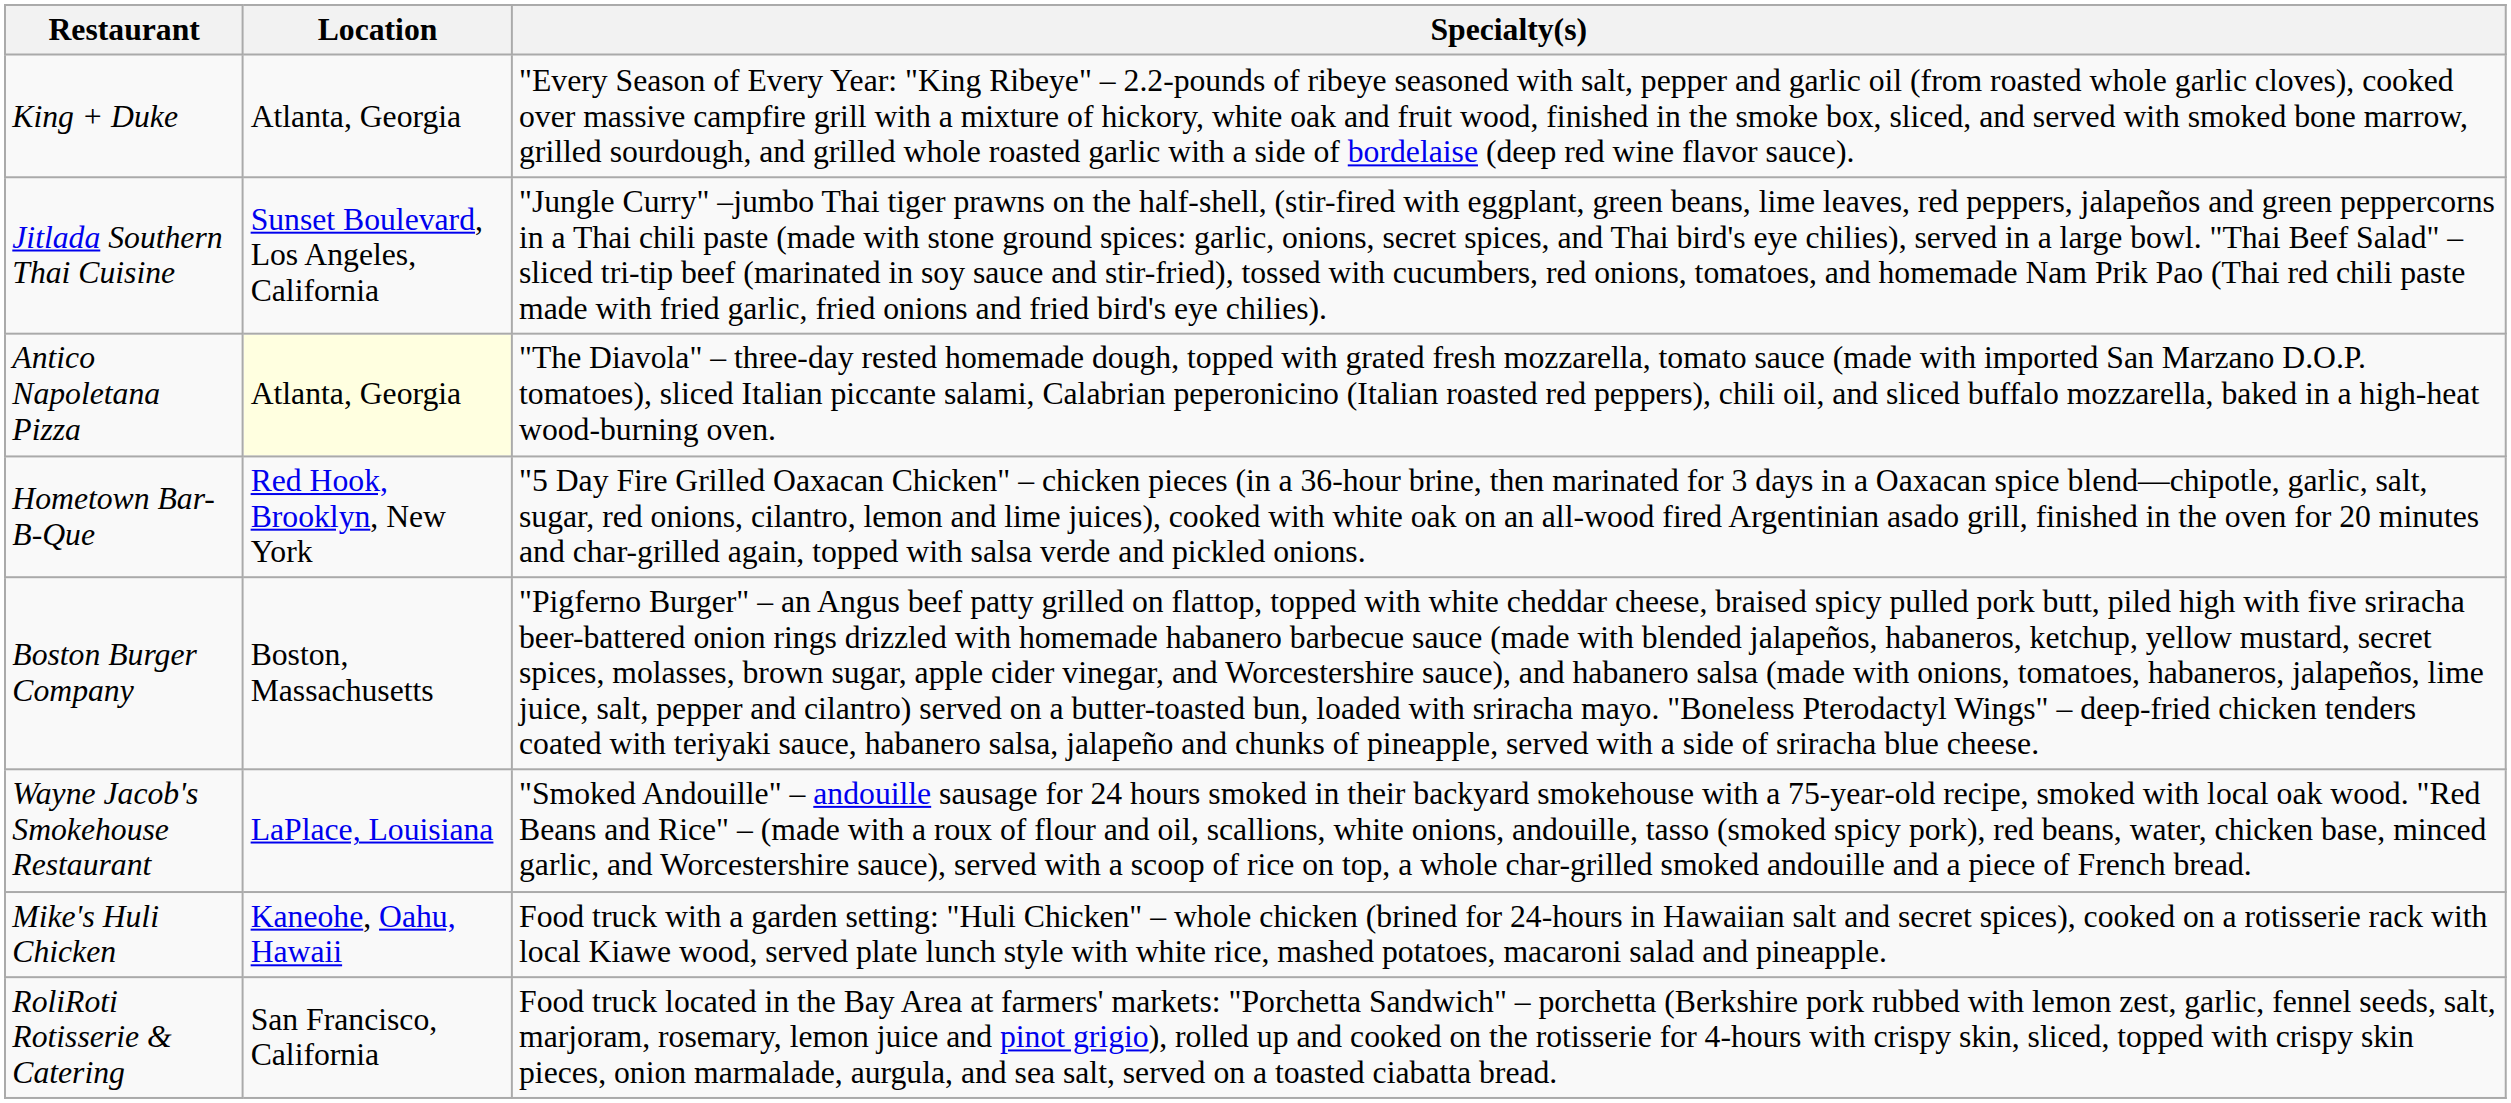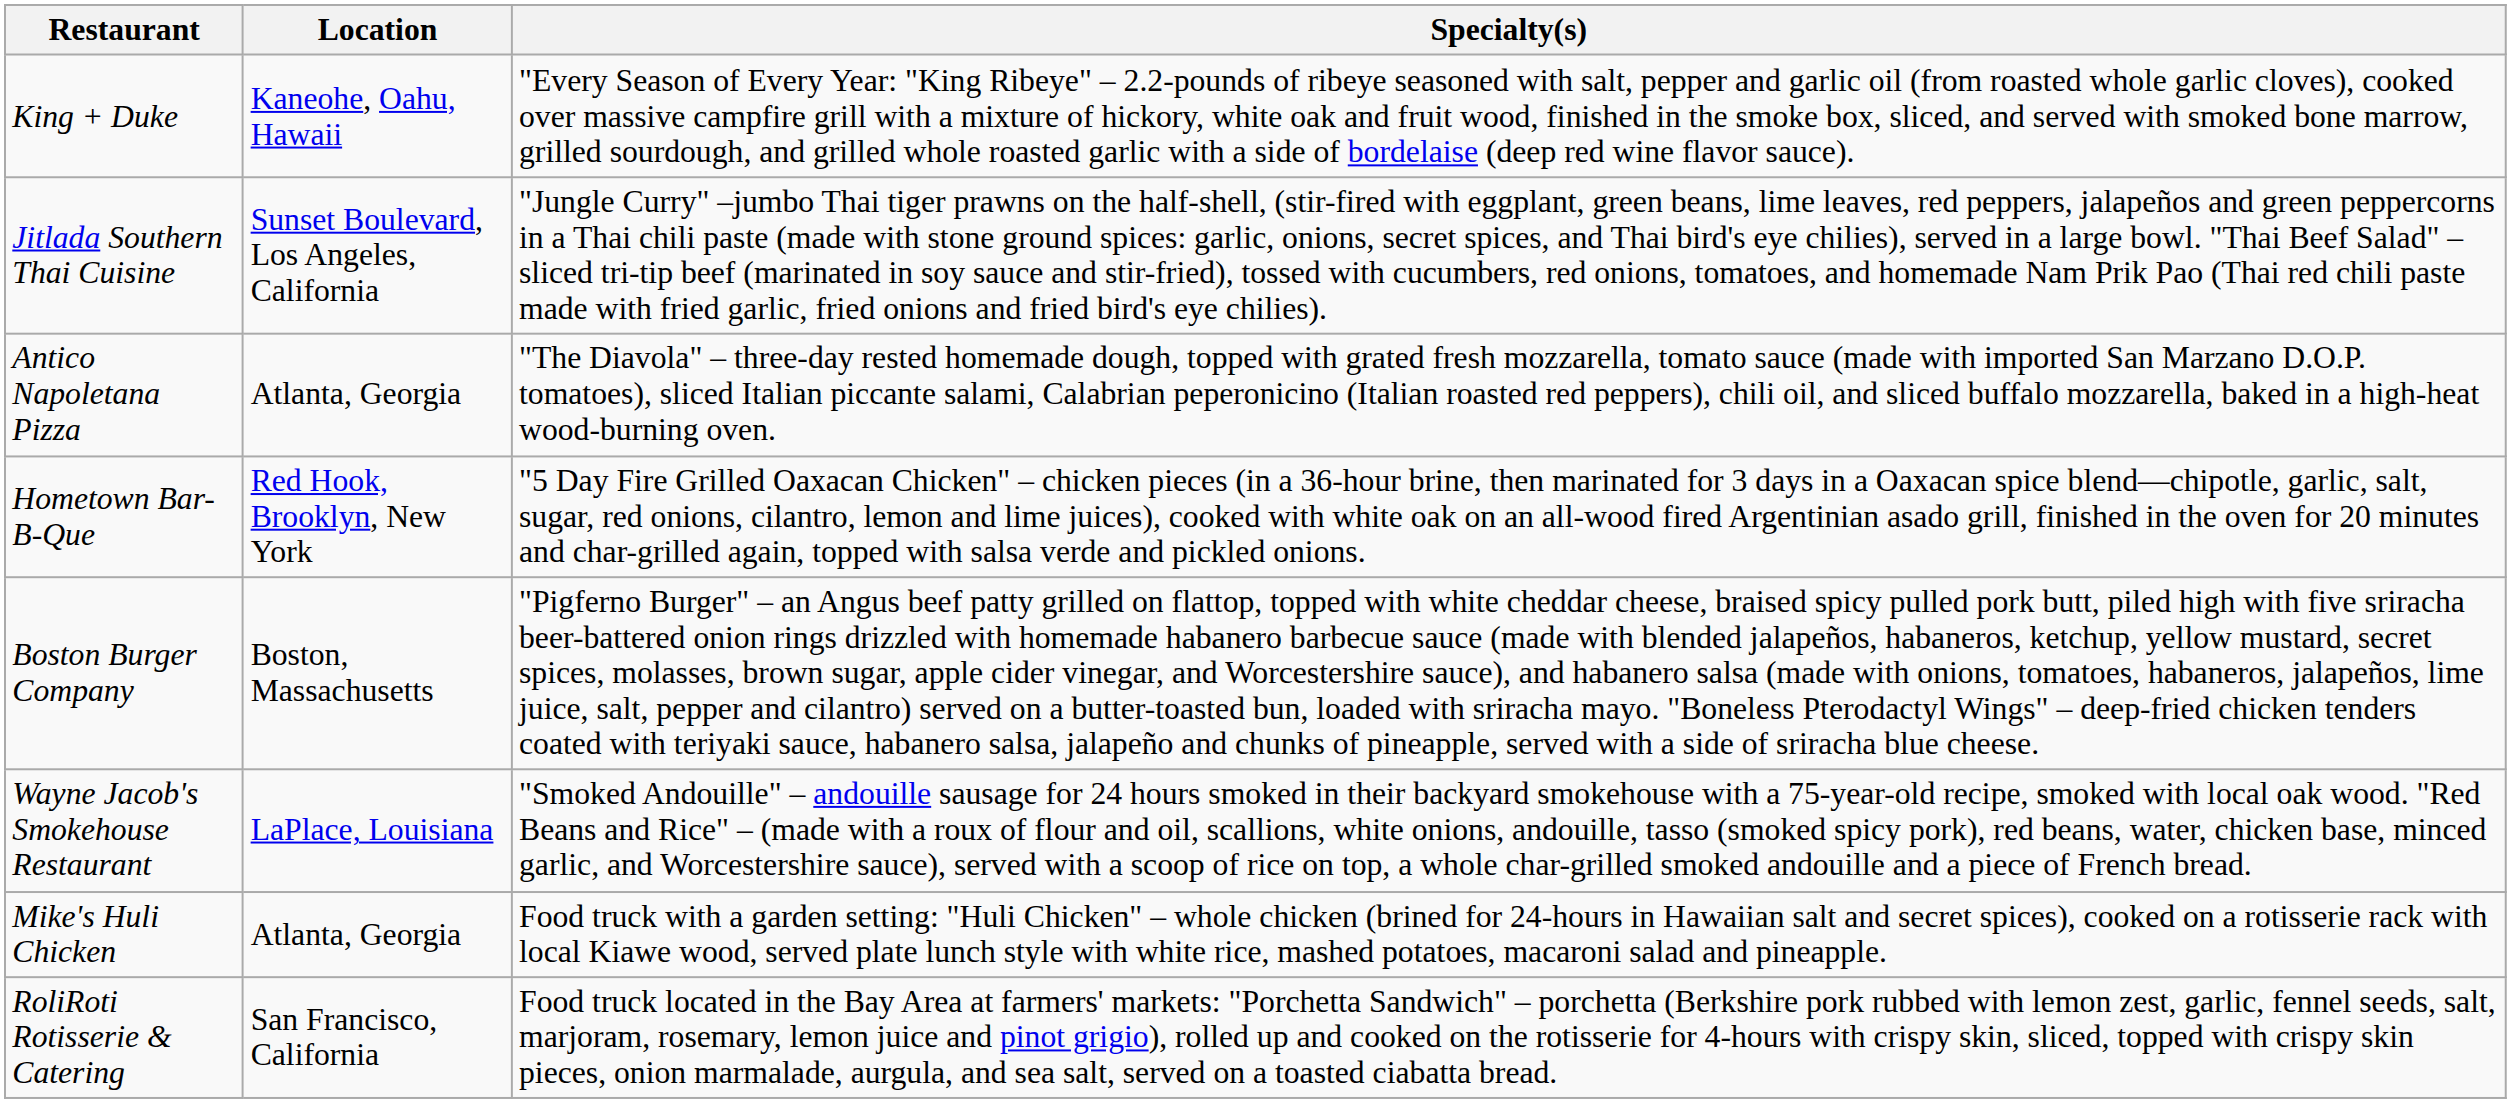(356, 115) Atlanta, Georgia -> (353, 115) Kaneohe, Oahu, Hawaii
(356, 394) lightyellow background -> (356, 394) no background
(353, 933) Kaneohe, Oahu, Hawaii -> (356, 933) Atlanta, Georgia
